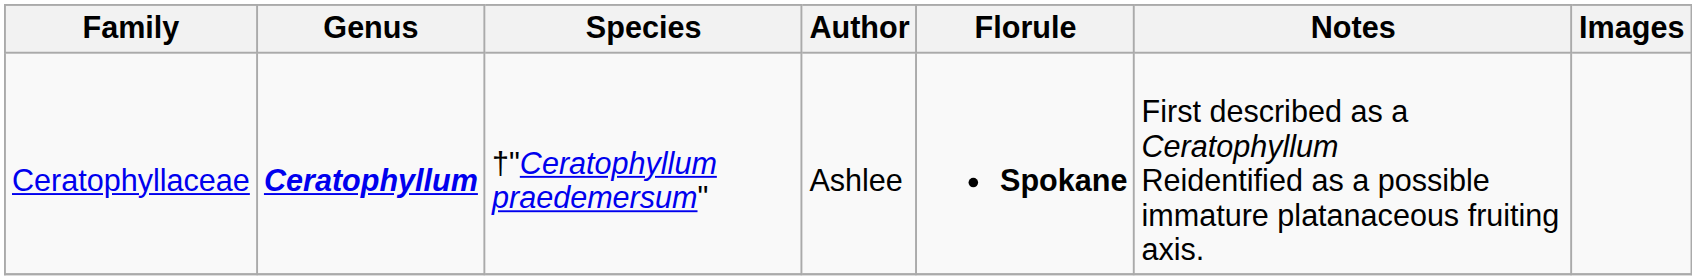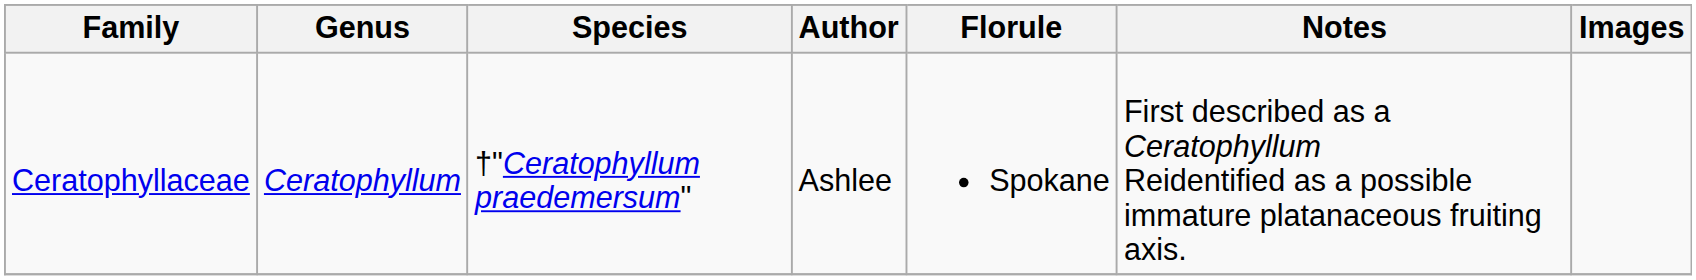(371, 180) bold -> (362, 180) normal
(1026, 181) bold -> (1011, 181) normal
